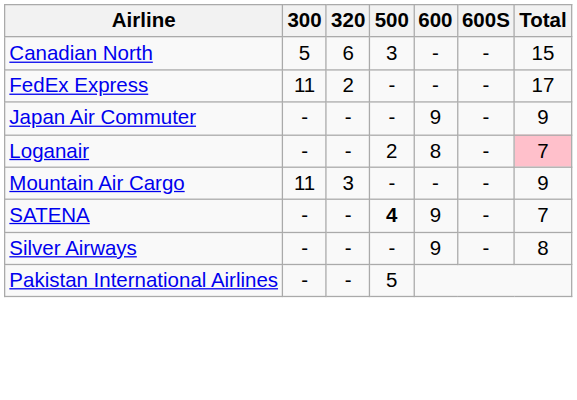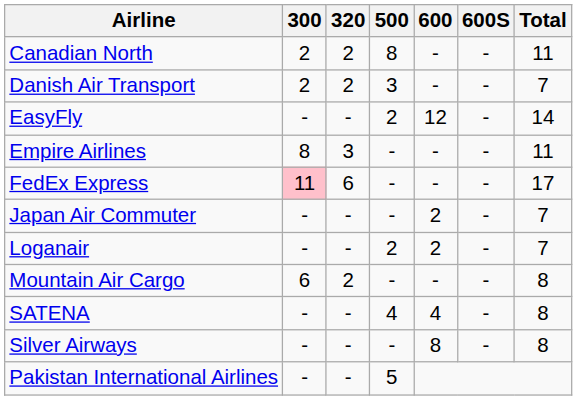(305, 53) 5 -> (305, 53) 2
(348, 53) 6 -> (348, 53) 2
(392, 53) 3 -> (392, 53) 8
(543, 53) 15 -> (543, 53) 11
+ row: (102, 85)
+ row: (46, 118)
+ row: (78, 150)
(305, 85) no background -> (305, 183) pink background
(348, 85) 2 -> (348, 183) 6
(435, 118) 9 -> (435, 215) 2
(543, 118) 9 -> (543, 215) 7
(435, 150) 8 -> (435, 248) 2
(543, 150) pink background -> (543, 248) no background
(305, 183) 11 -> (305, 280) 6
(348, 183) 3 -> (348, 280) 2
(543, 183) 9 -> (543, 280) 8
(392, 215) bold -> (392, 313) normal
(435, 215) 9 -> (435, 313) 4
(543, 215) 7 -> (543, 313) 8
(435, 248) 9 -> (435, 345) 8
